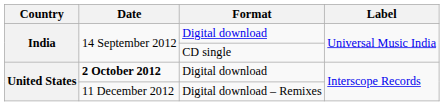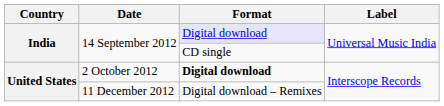(225, 33) no background -> (225, 33) lavender background
(121, 71) bold -> (120, 71) normal
(225, 71) normal -> (227, 71) bold
